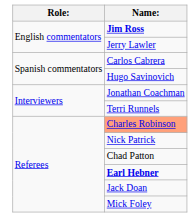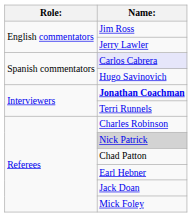(125, 29) bold -> (117, 29) normal
(136, 61) no background -> (128, 61) lavender background
(146, 92) normal -> (142, 92) bold
(141, 124) lightsalmon background -> (134, 124) no background
(131, 140) no background -> (123, 140) lightgrey background
(133, 172) bold -> (123, 172) normal
